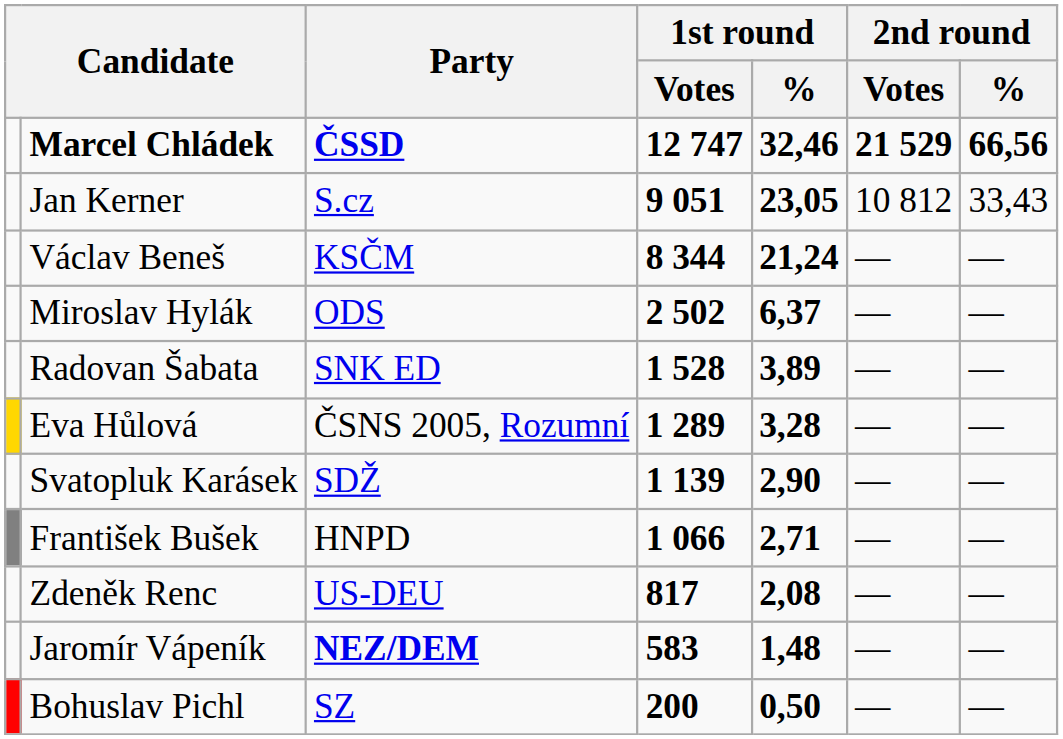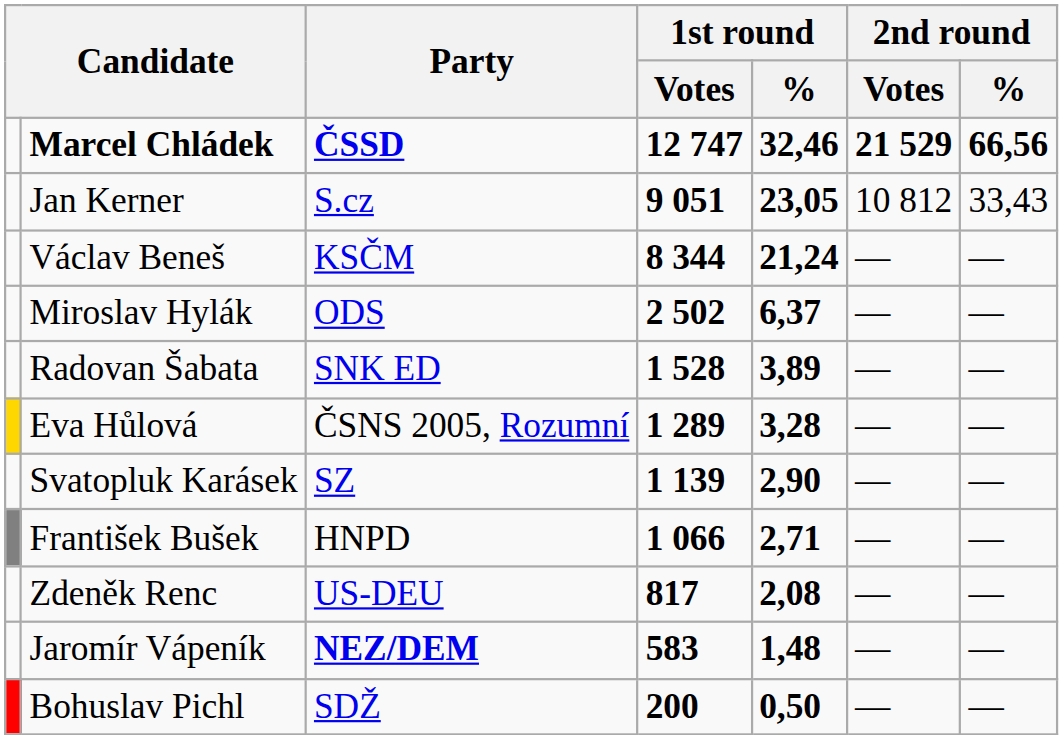(347, 481) SDŽ -> (335, 481) SZ
(335, 705) SZ -> (347, 705) SDŽ
